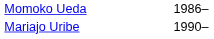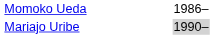(191, 26) no background -> (191, 26) lightgrey background
